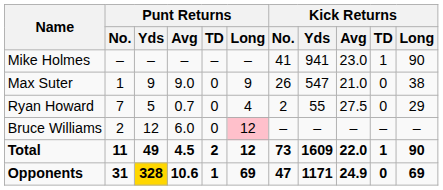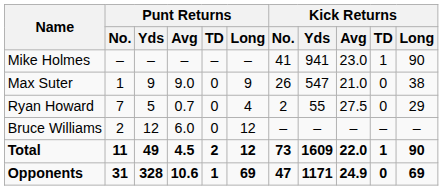(248, 128) pink background -> (248, 128) no background
(151, 173) gold background -> (151, 173) no background
